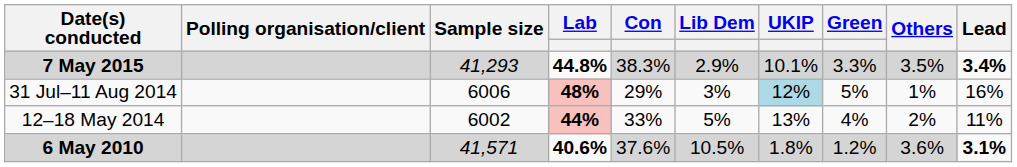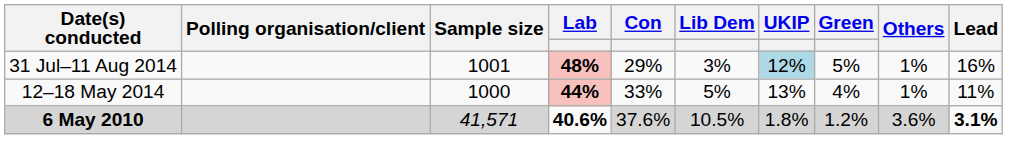- row: (93, 65)
(489, 93) 6006 -> (489, 65) 1001
(489, 120) 6002 -> (489, 93) 1000
(922, 120) 2% -> (914, 93) 1%
